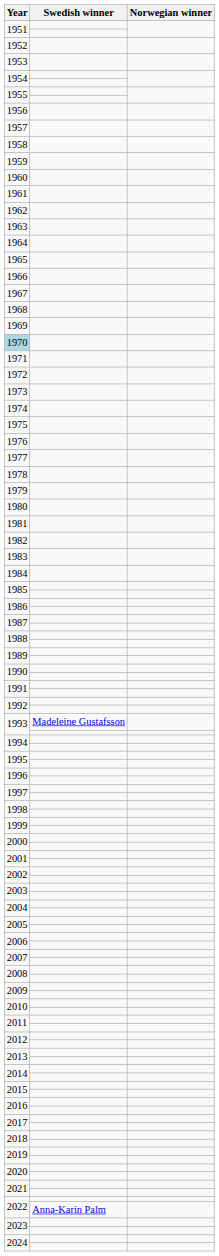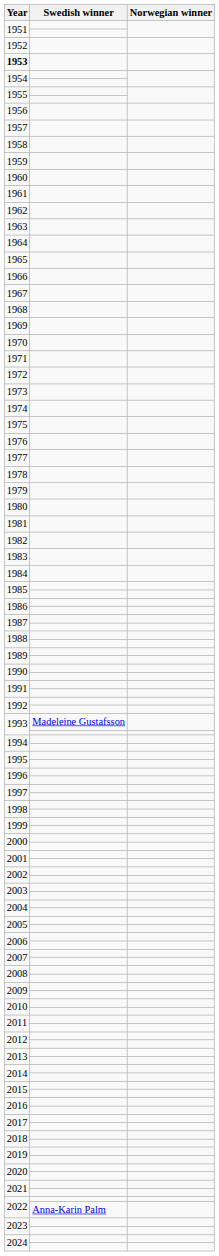(17, 62) normal -> (17, 62) bold
(17, 342) lightblue background -> (17, 342) no background
